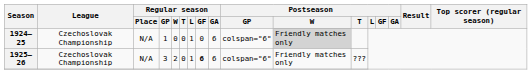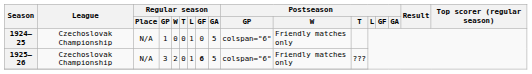(214, 39) 6 -> (214, 39) 5
(311, 39) lightgrey background -> (311, 39) no background
(214, 59) 6 -> (214, 59) 5
